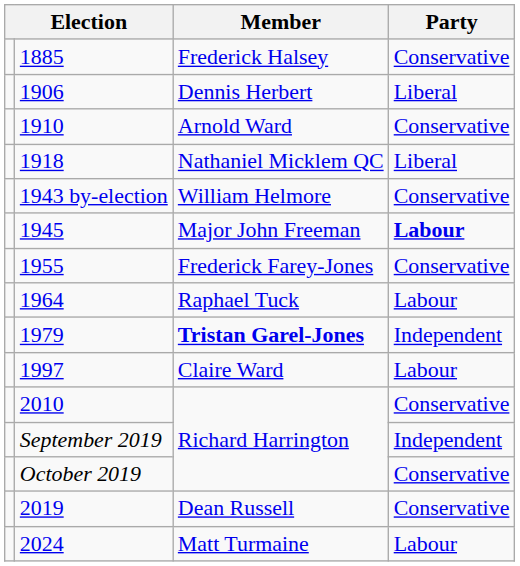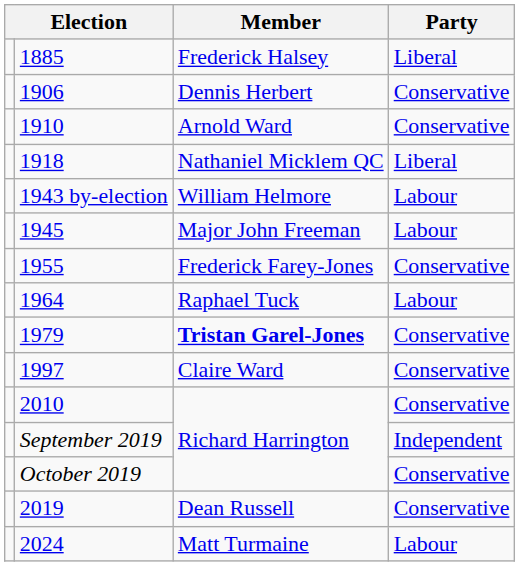(452, 56) Conservative -> (425, 56) Liberal
(425, 91) Liberal -> (452, 91) Conservative
(452, 195) Conservative -> (425, 195) Labour
(429, 230) bold -> (425, 230) normal
(448, 334) Independent -> (452, 334) Conservative
(425, 369) Labour -> (452, 369) Conservative
